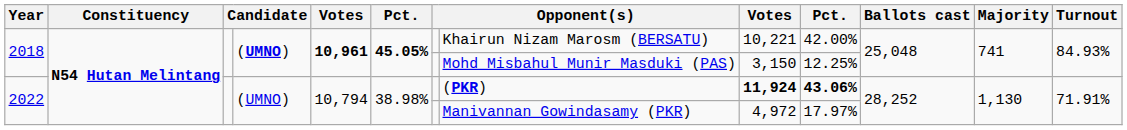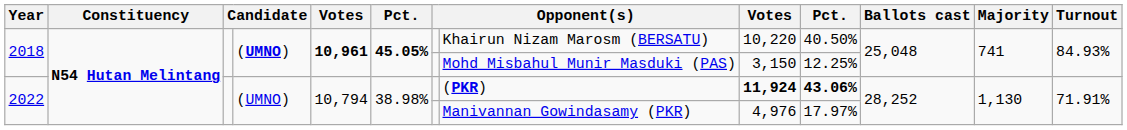(770, 40) 10,221 -> (770, 40) 10,220
(830, 40) 42.00% -> (830, 40) 40.50%
(774, 112) 4,972 -> (774, 112) 4,976
